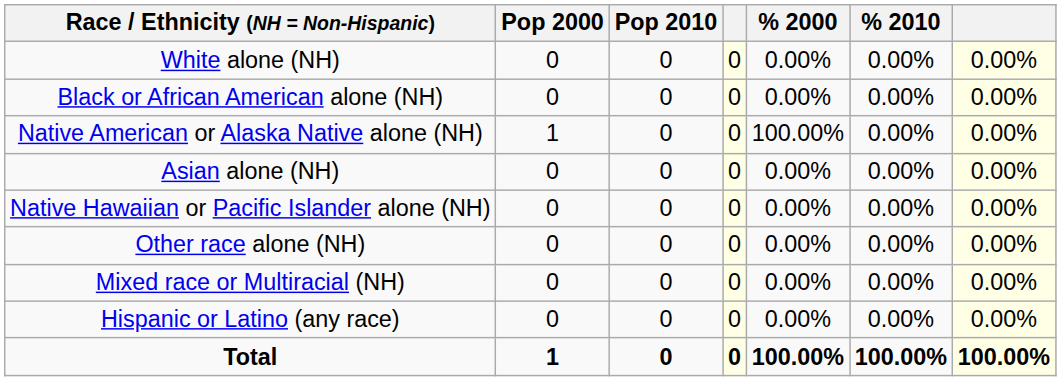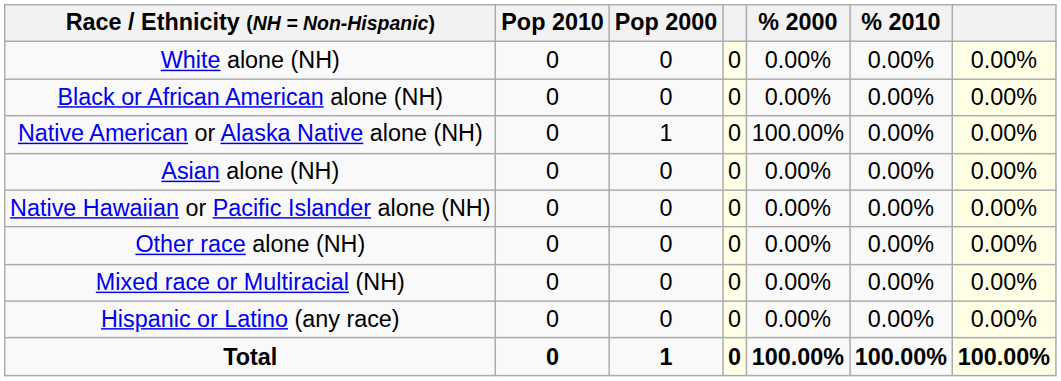columns swapped: (553, 23) <-> (666, 23)
